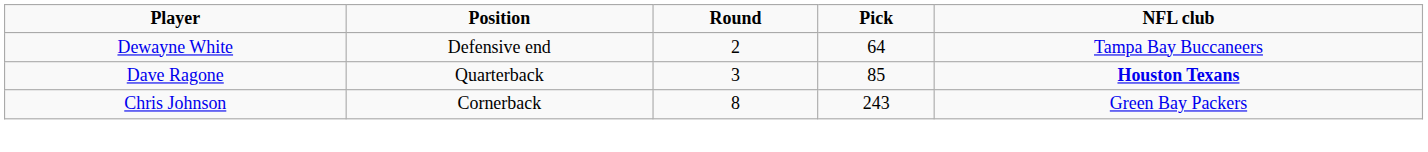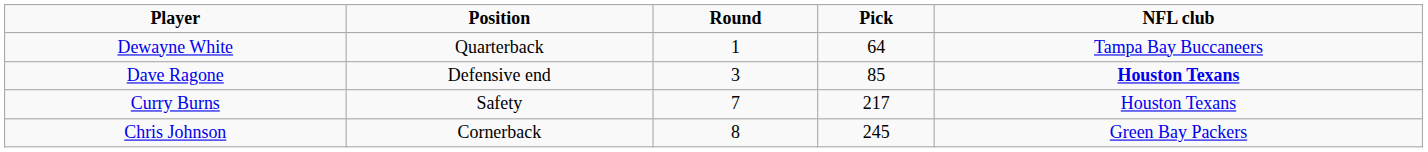(499, 47) Defensive end -> (499, 47) Quarterback
(735, 47) 2 -> (735, 47) 1
(499, 75) Quarterback -> (499, 75) Defensive end
+ row: (175, 103)
(876, 103) 243 -> (876, 132) 245
